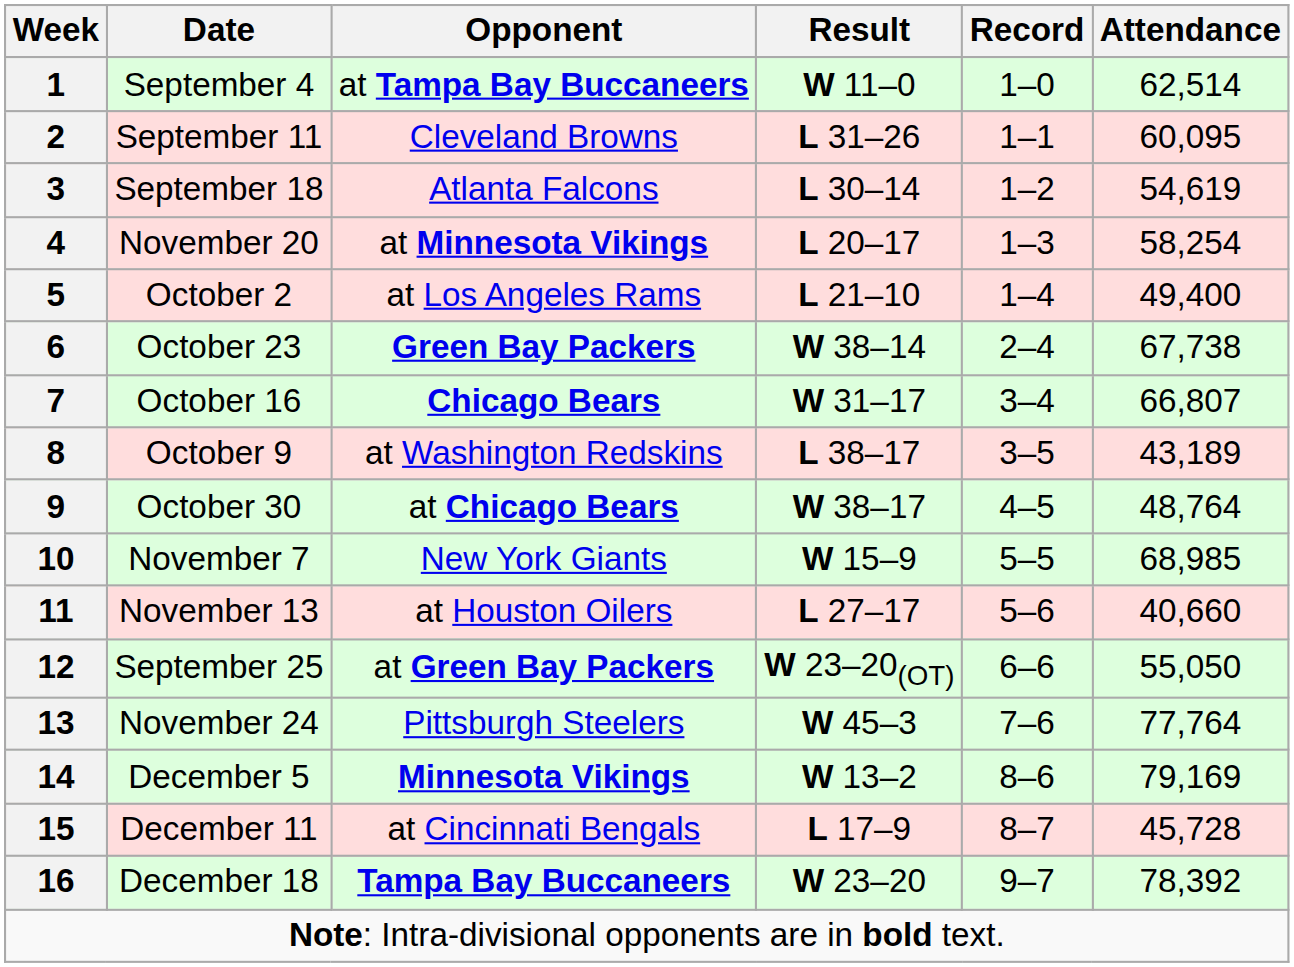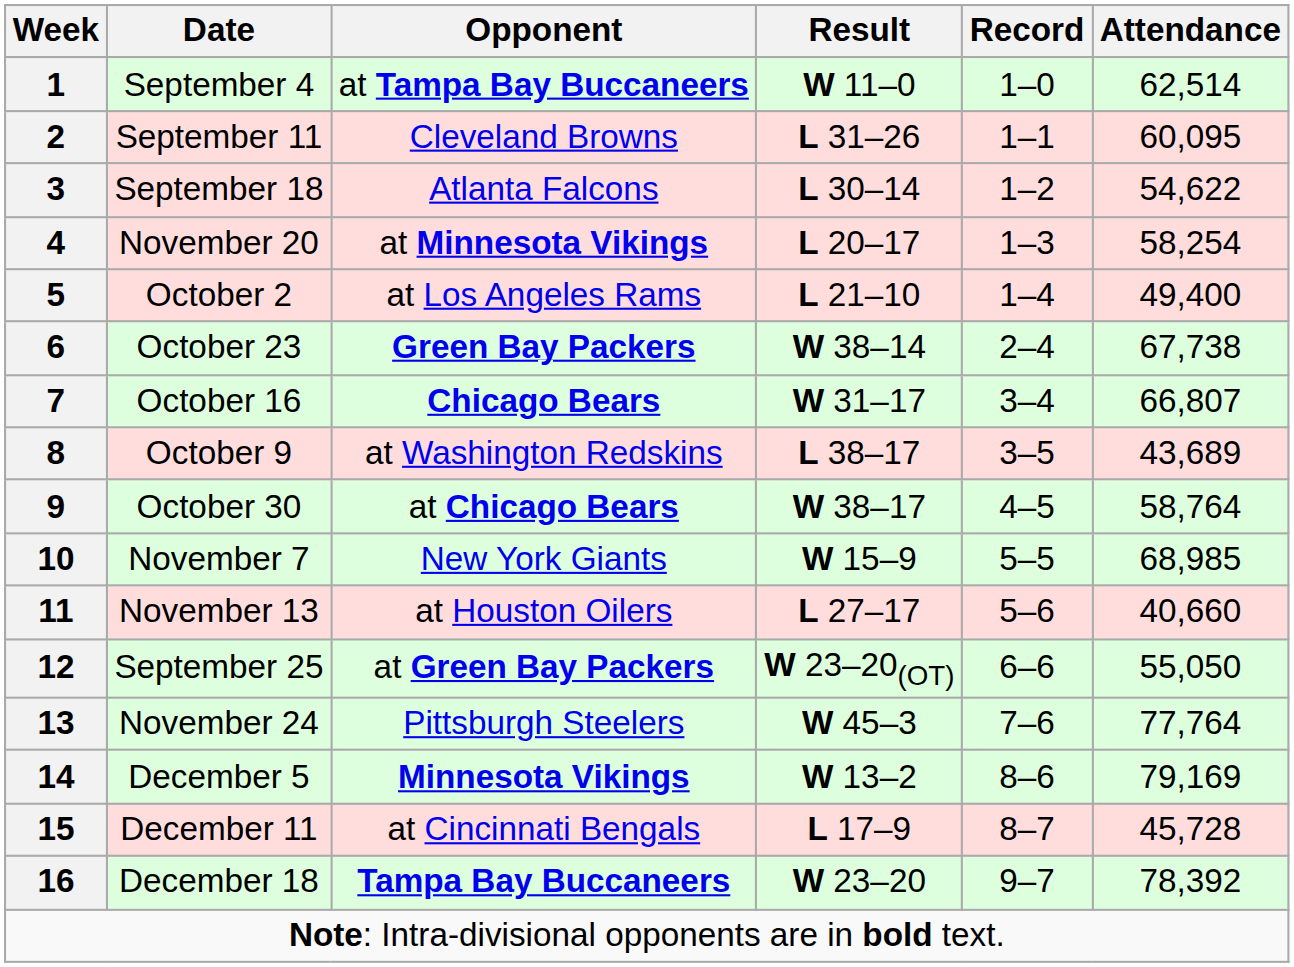(1190, 189) 54,619 -> (1190, 189) 54,622
(1190, 453) 43,189 -> (1190, 453) 43,689
(1190, 505) 48,764 -> (1190, 505) 58,764
